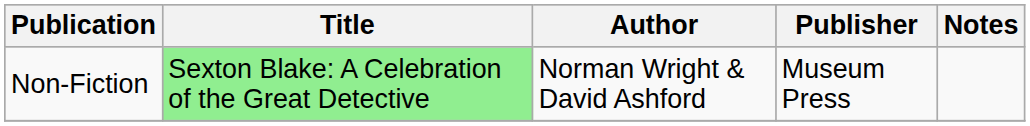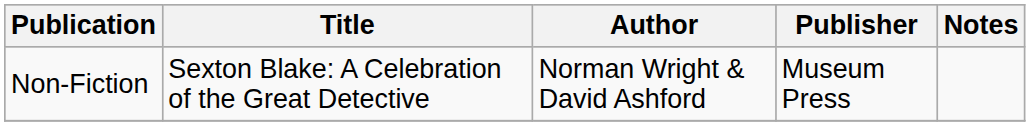(335, 83) lightgreen background -> (335, 83) no background
